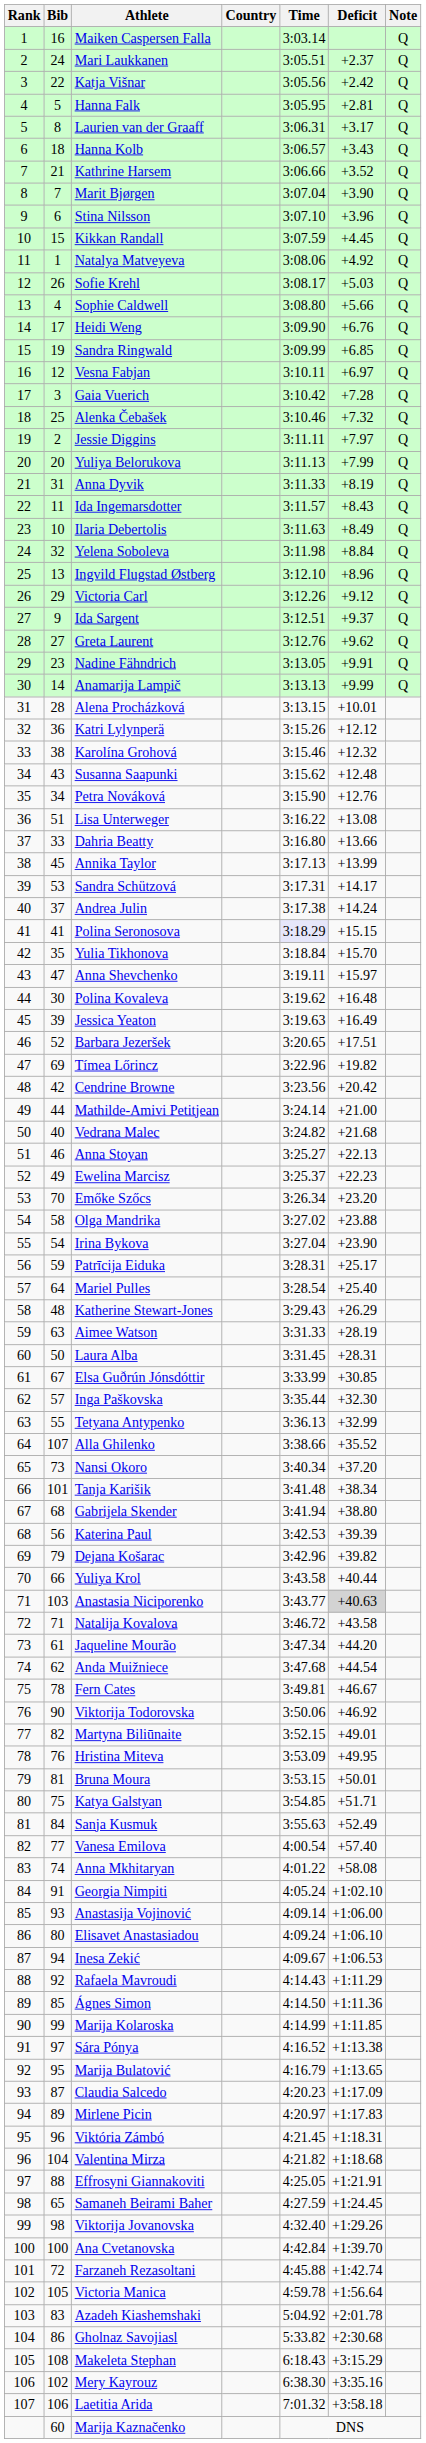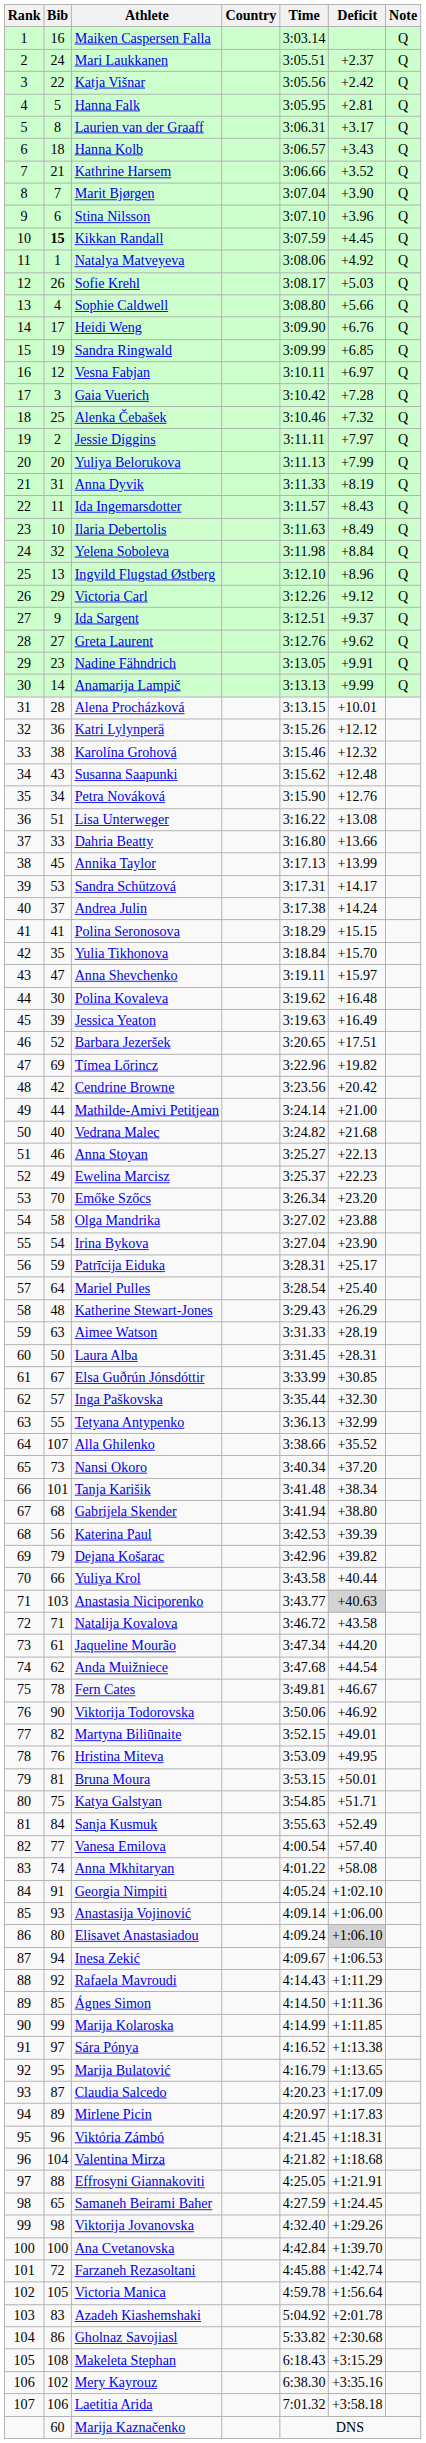(58, 238) normal -> (58, 238) bold
(304, 931) lavender background -> (304, 931) no background
(357, 1936) no background -> (357, 1936) lightgrey background
